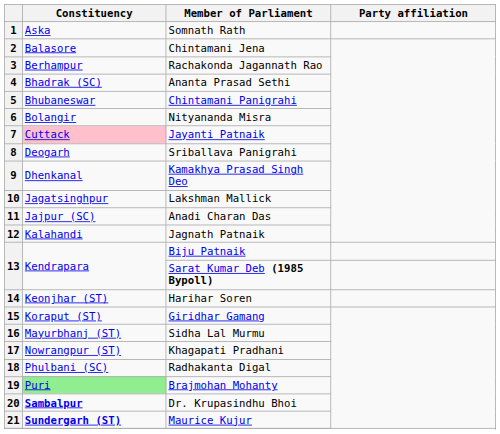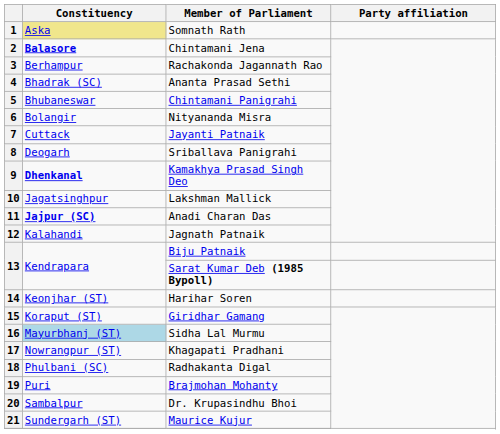(38, 30) no background -> (38, 30) khaki background
(51, 48) normal -> (51, 48) bold
(47, 135) pink background -> (47, 135) no background
(54, 176) normal -> (54, 176) bold
(60, 217) normal -> (60, 217) bold
(73, 333) no background -> (73, 333) lightblue background
(38, 385) lightgreen background -> (38, 385) no background
(54, 403) bold -> (54, 403) normal
(73, 420) bold -> (73, 420) normal
